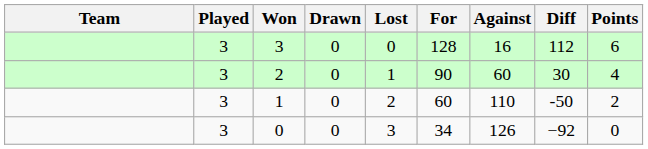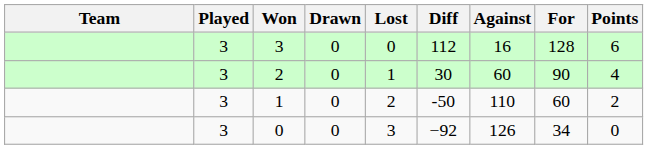columns swapped: (443, 18) <-> (561, 18)
